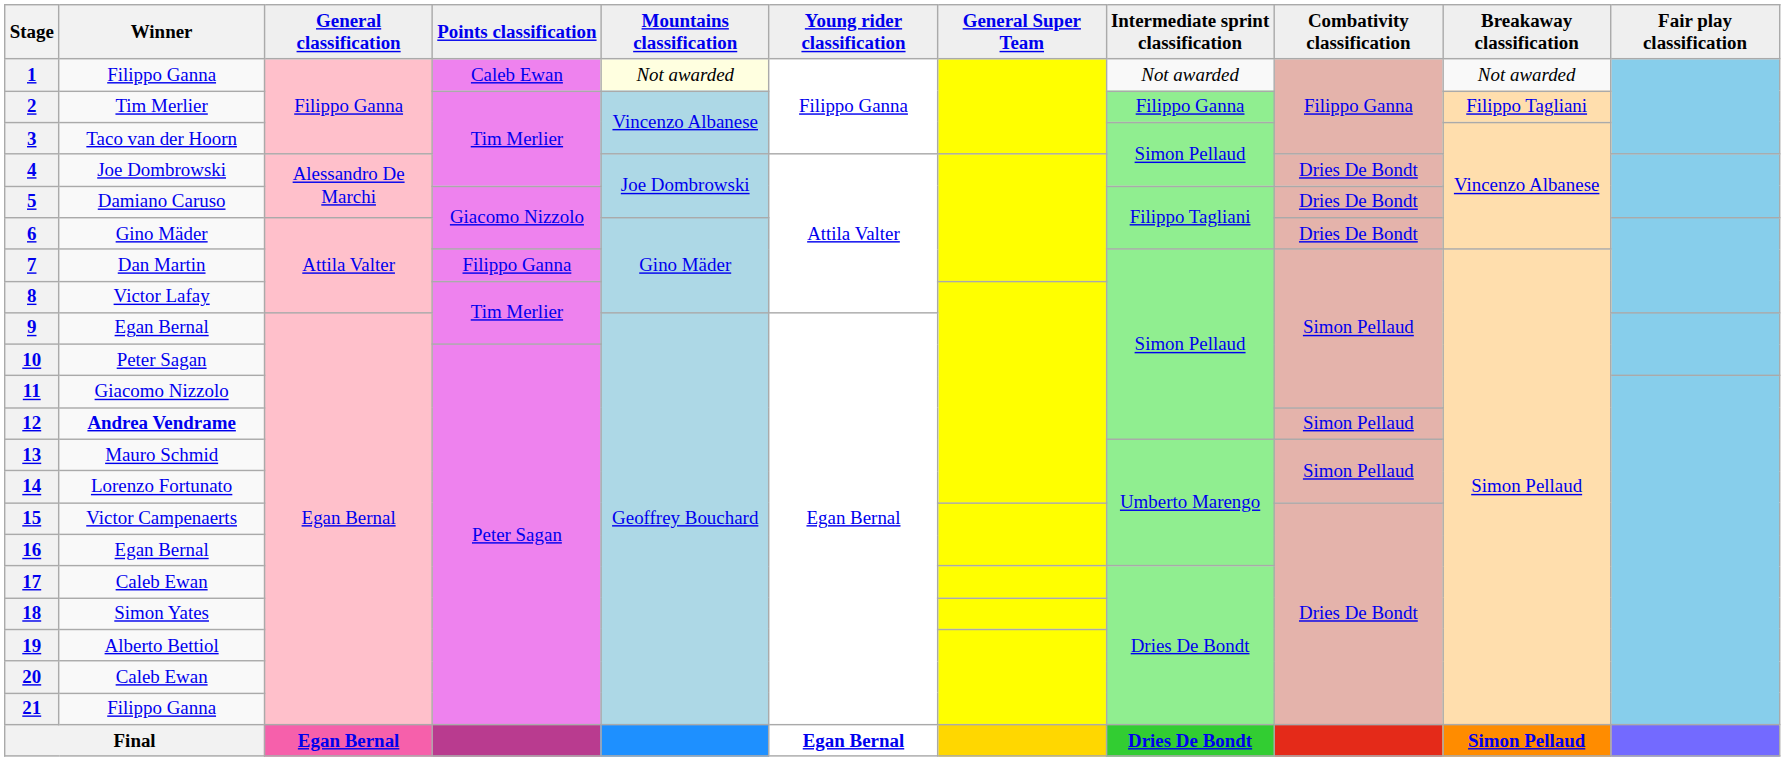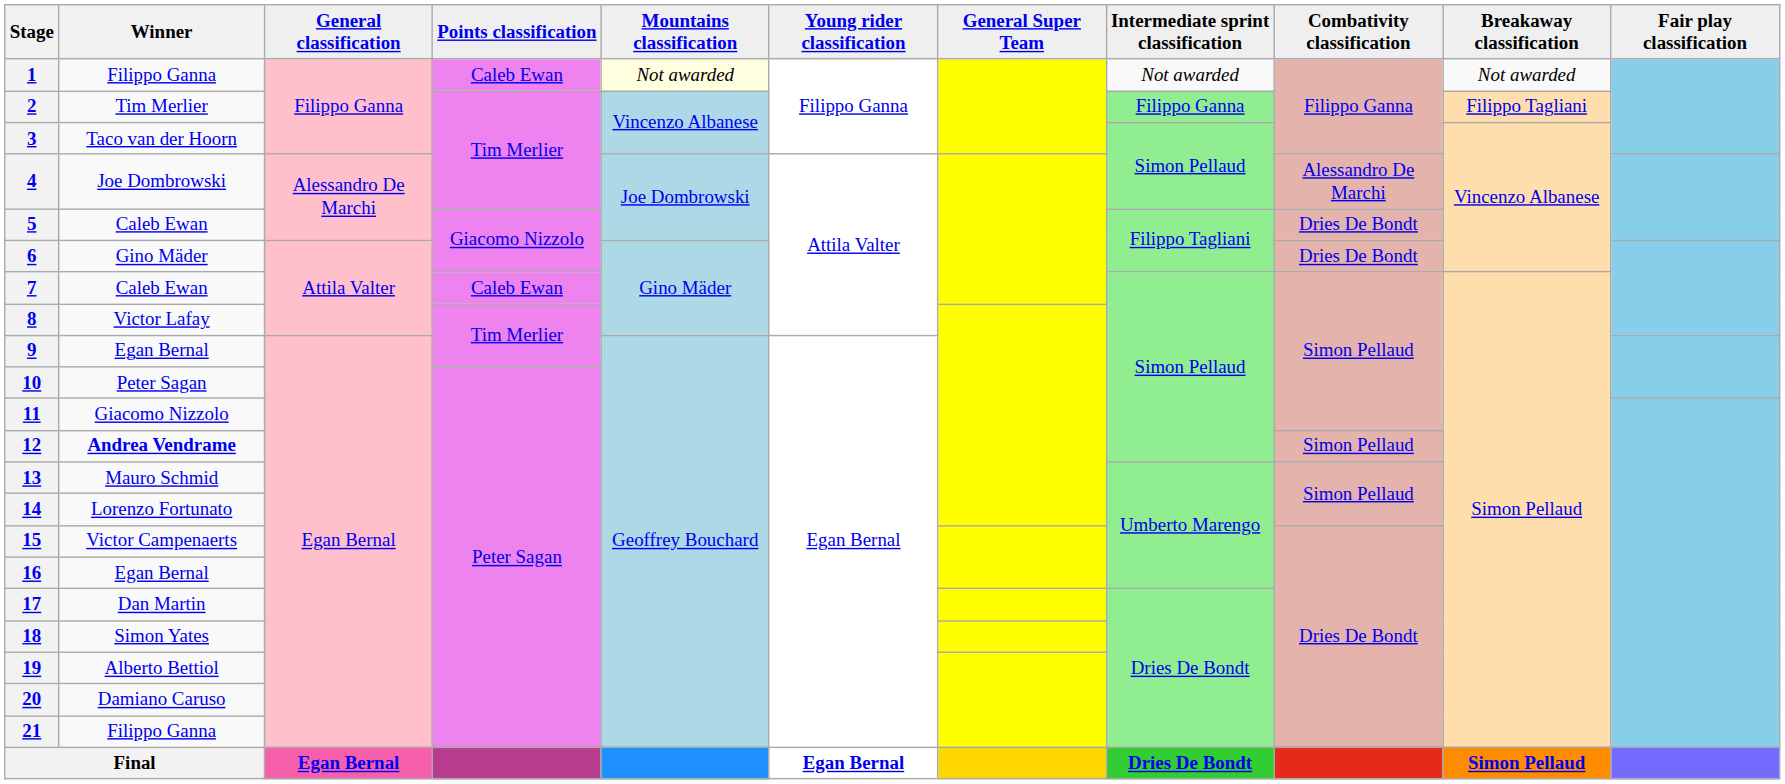(1358, 170) Dries De Bondt -> (1358, 181) Alessandro De Marchi
(162, 201) Damiano Caruso -> (162, 224) Caleb Ewan
(162, 265) Dan Martin -> (162, 287) Caleb Ewan
(517, 265) Filippo Ganna -> (517, 287) Caleb Ewan
(162, 582) Caleb Ewan -> (162, 604) Dan Martin
(162, 677) Caleb Ewan -> (162, 699) Damiano Caruso
